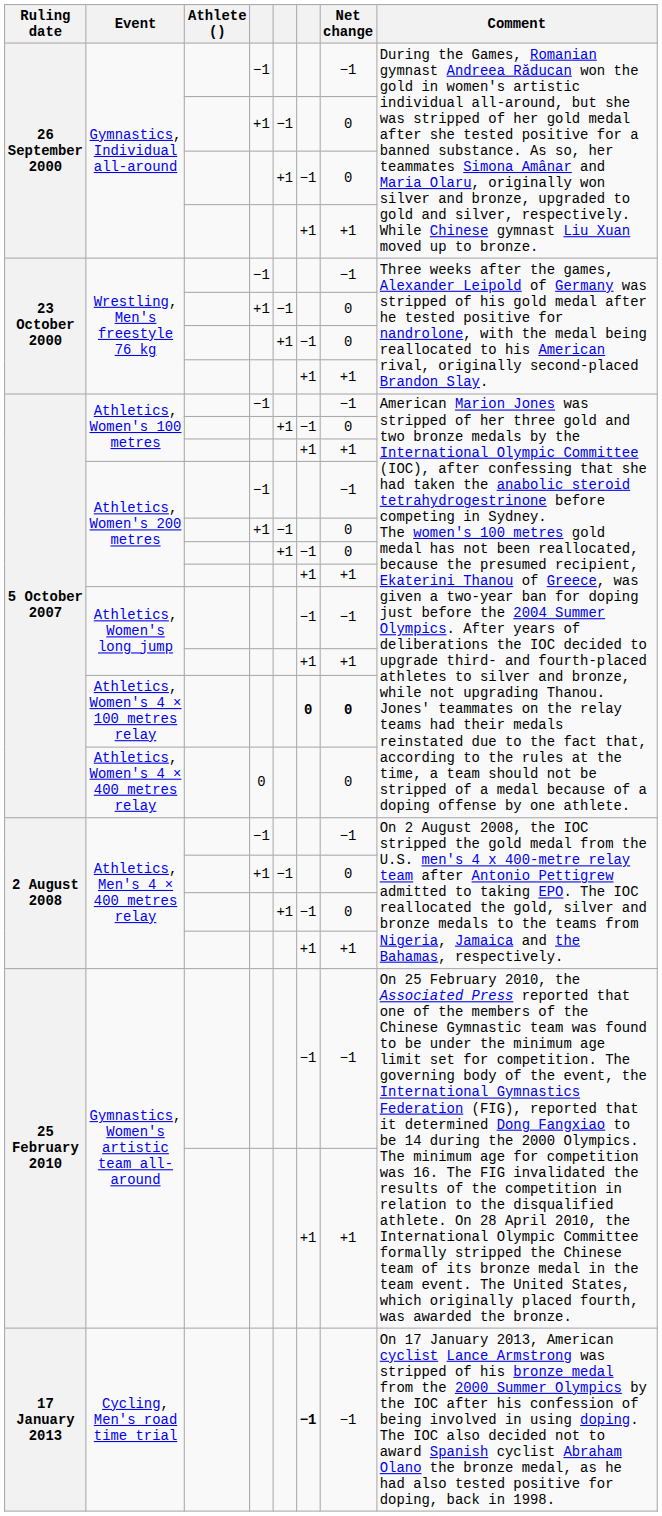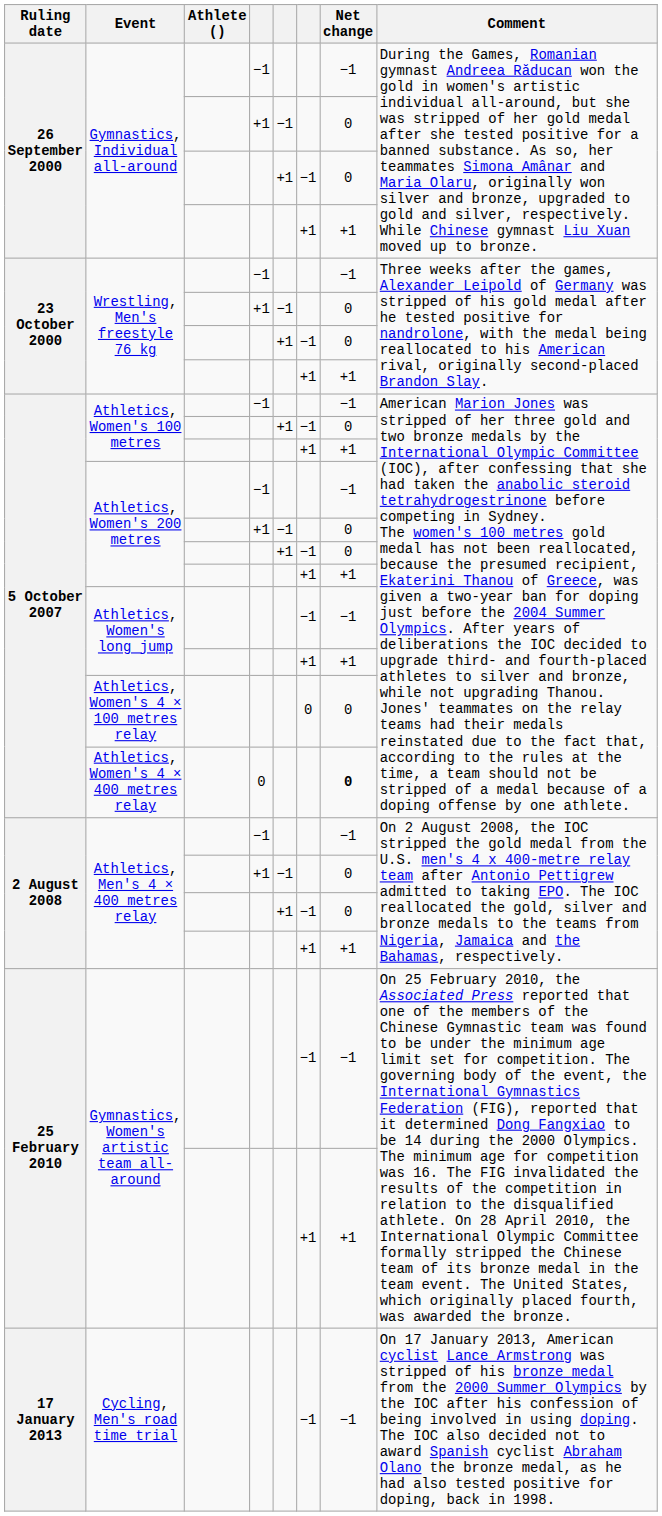(308, 711) bold -> (308, 711) normal
(348, 711) bold -> (348, 711) normal
(348, 782) normal -> (348, 782) bold
(308, 1420) bold -> (308, 1420) normal
